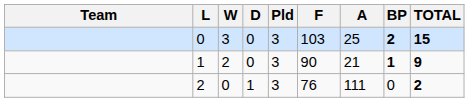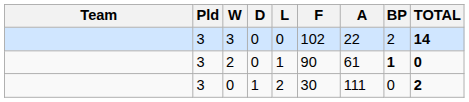columns swapped: (283, 16) <-> (206, 16)
(313, 39) 103 -> (313, 39) 102
(352, 39) 25 -> (352, 39) 22
(391, 39) bold -> (391, 39) normal
(422, 39) 15 -> (422, 39) 14
(352, 62) 21 -> (352, 62) 61
(418, 62) 9 -> (418, 62) 0
(309, 85) 76 -> (309, 85) 30
